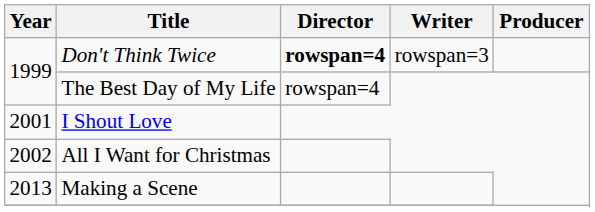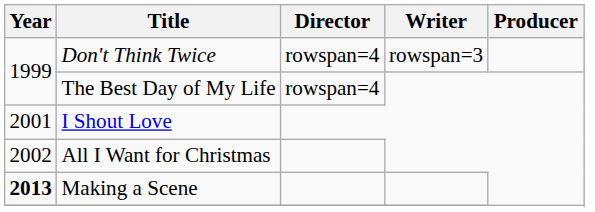(335, 54) bold -> (332, 54) normal
(31, 188) normal -> (31, 188) bold
